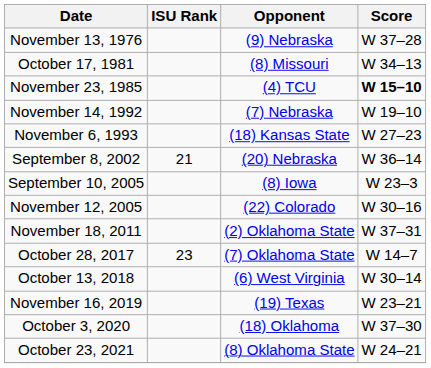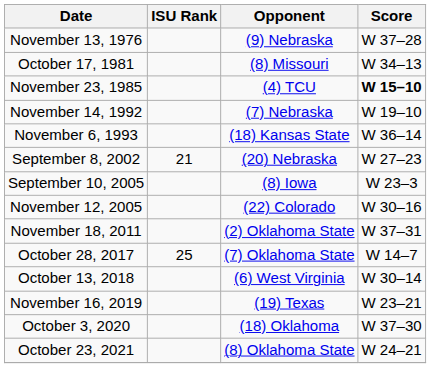(392, 135) W 27–23 -> (392, 135) W 36–14
(392, 159) W 36–14 -> (392, 159) W 27–23
(184, 254) 23 -> (184, 254) 25
